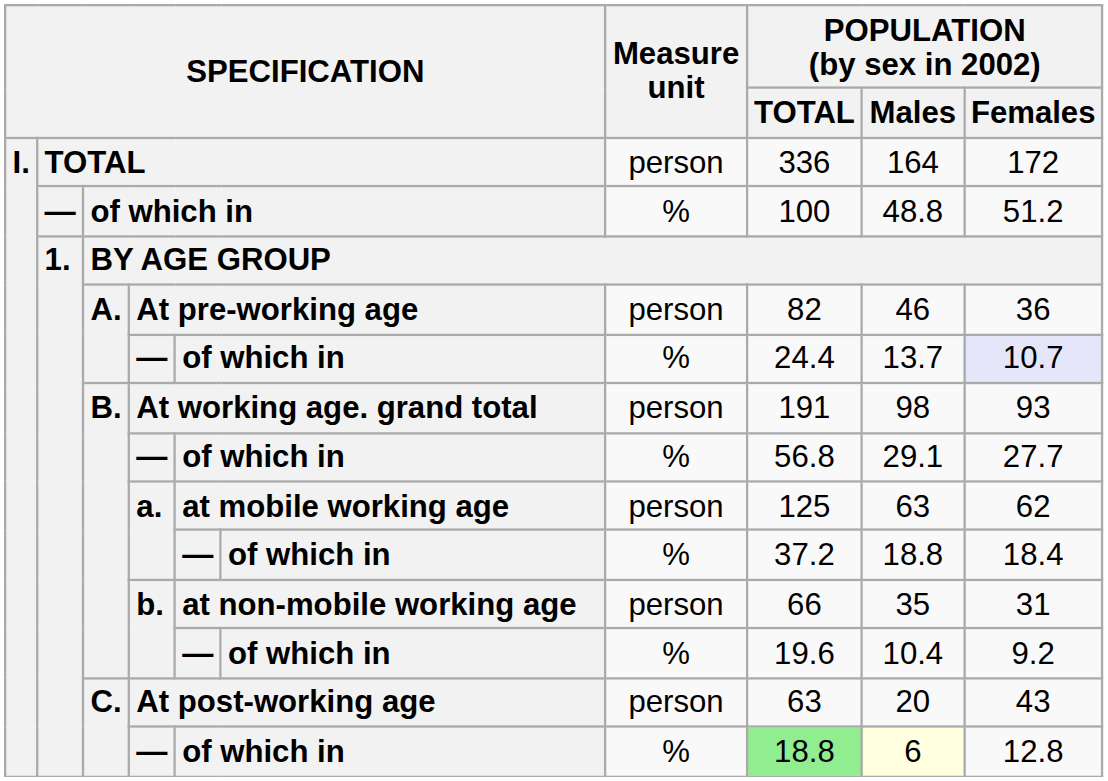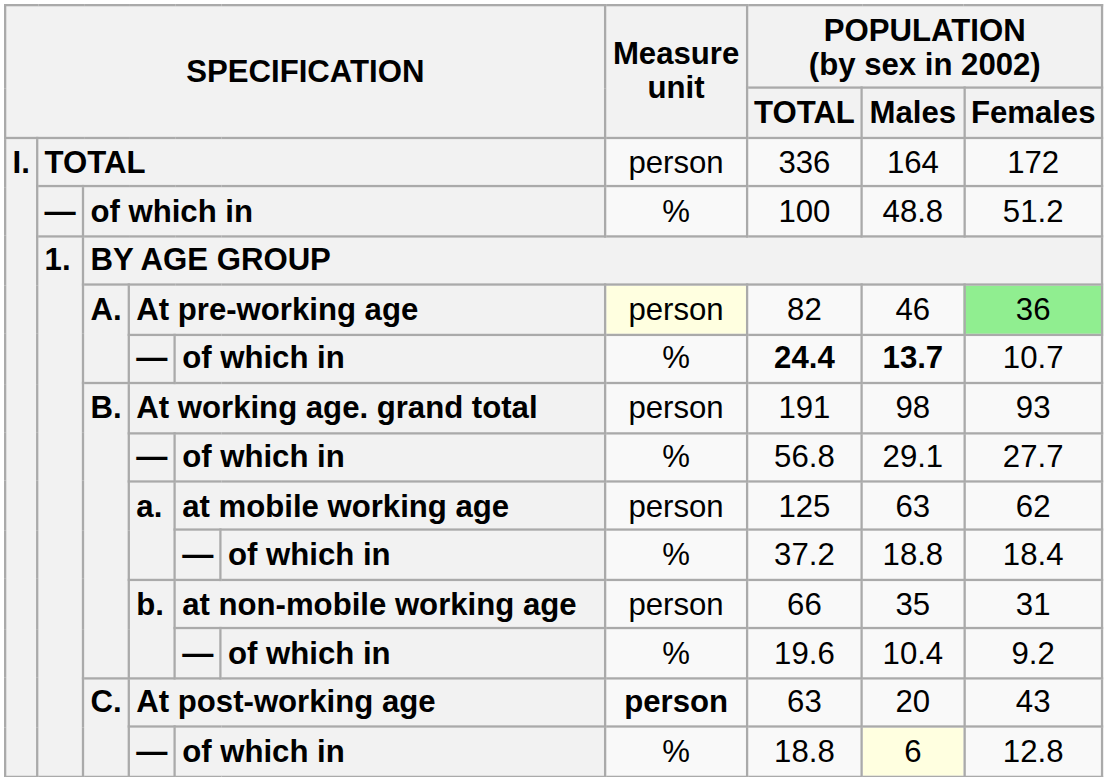(676, 309) no background -> (676, 309) lightyellow background
(1033, 309) no background -> (1033, 309) lightgreen background
(804, 358) normal -> (804, 358) bold
(913, 358) normal -> (913, 358) bold
(1033, 358) lavender background -> (1033, 358) no background
(676, 702) normal -> (676, 702) bold
(804, 751) lightgreen background -> (804, 751) no background
